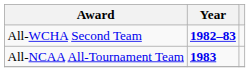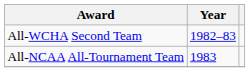(213, 35) bold -> (213, 35) normal
(203, 56) bold -> (203, 56) normal
